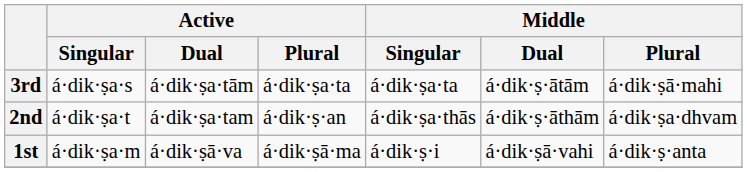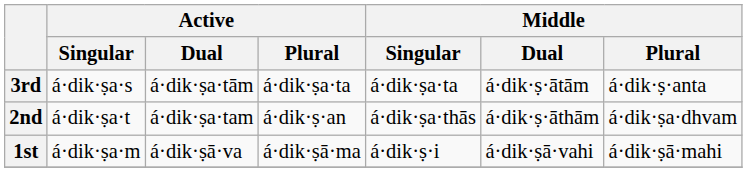(665, 85) á·dik·ṣā·mahi -> (657, 85) á·dik·ṣ·anta
(657, 150) á·dik·ṣ·anta -> (665, 150) á·dik·ṣā·mahi
